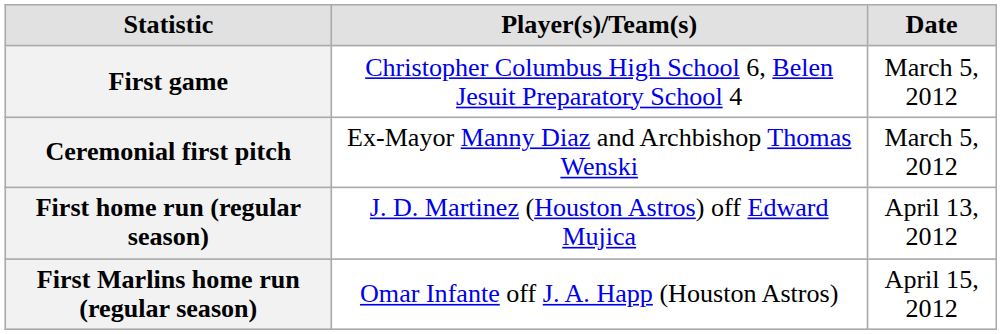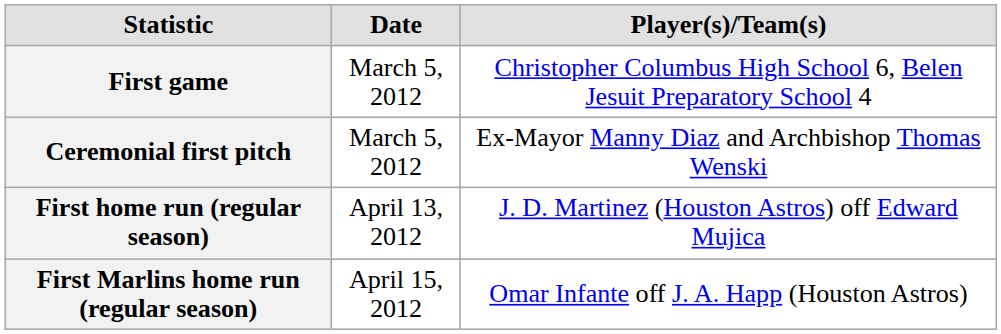columns swapped: (932, 25) <-> (599, 25)
